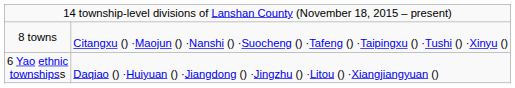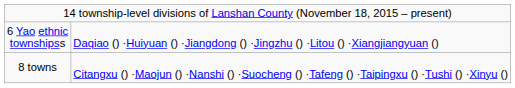rows swapped: (38, 37) <-> (38, 67)
